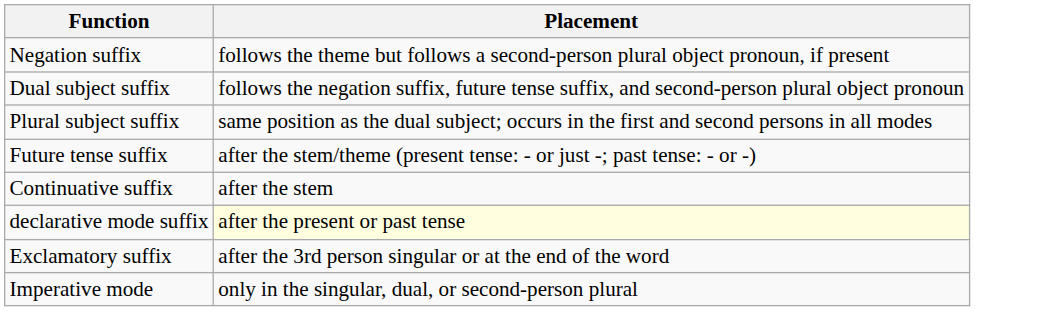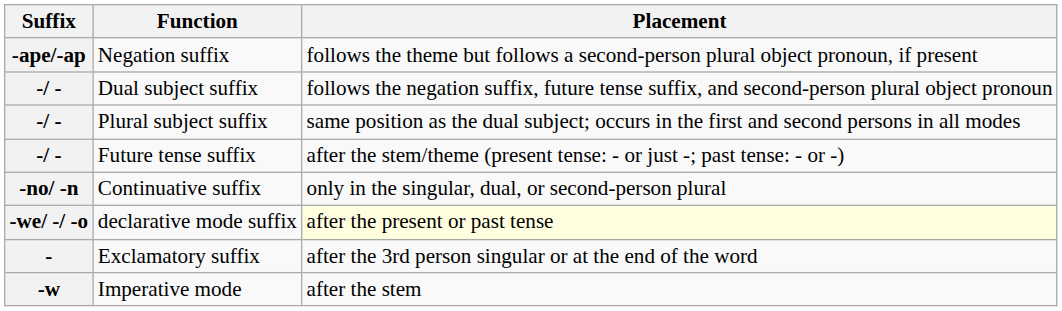+ column: (49, 21)
(276, 188) after the stem -> (516, 188) only in the singular, dual, or second-person plural
(428, 289) only in the singular, dual, or second-person plural -> (364, 289) after the stem
